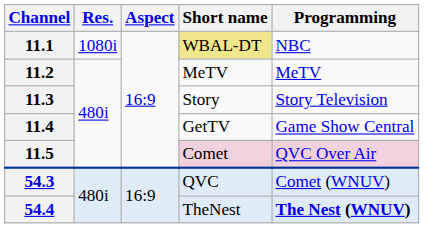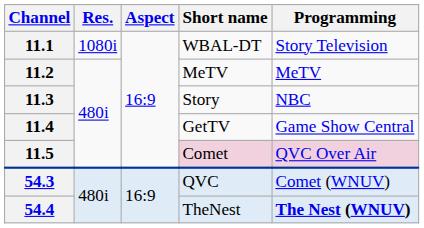(222, 45) khaki background -> (222, 45) no background
(293, 45) NBC -> (332, 45) Story Television
(332, 99) Story Television -> (293, 99) NBC
